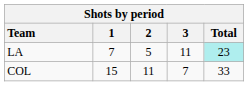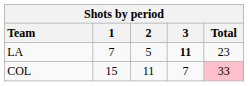(185, 52) normal -> (185, 52) bold
(224, 52) paleturquoise background -> (224, 52) no background
(224, 71) no background -> (224, 71) pink background
